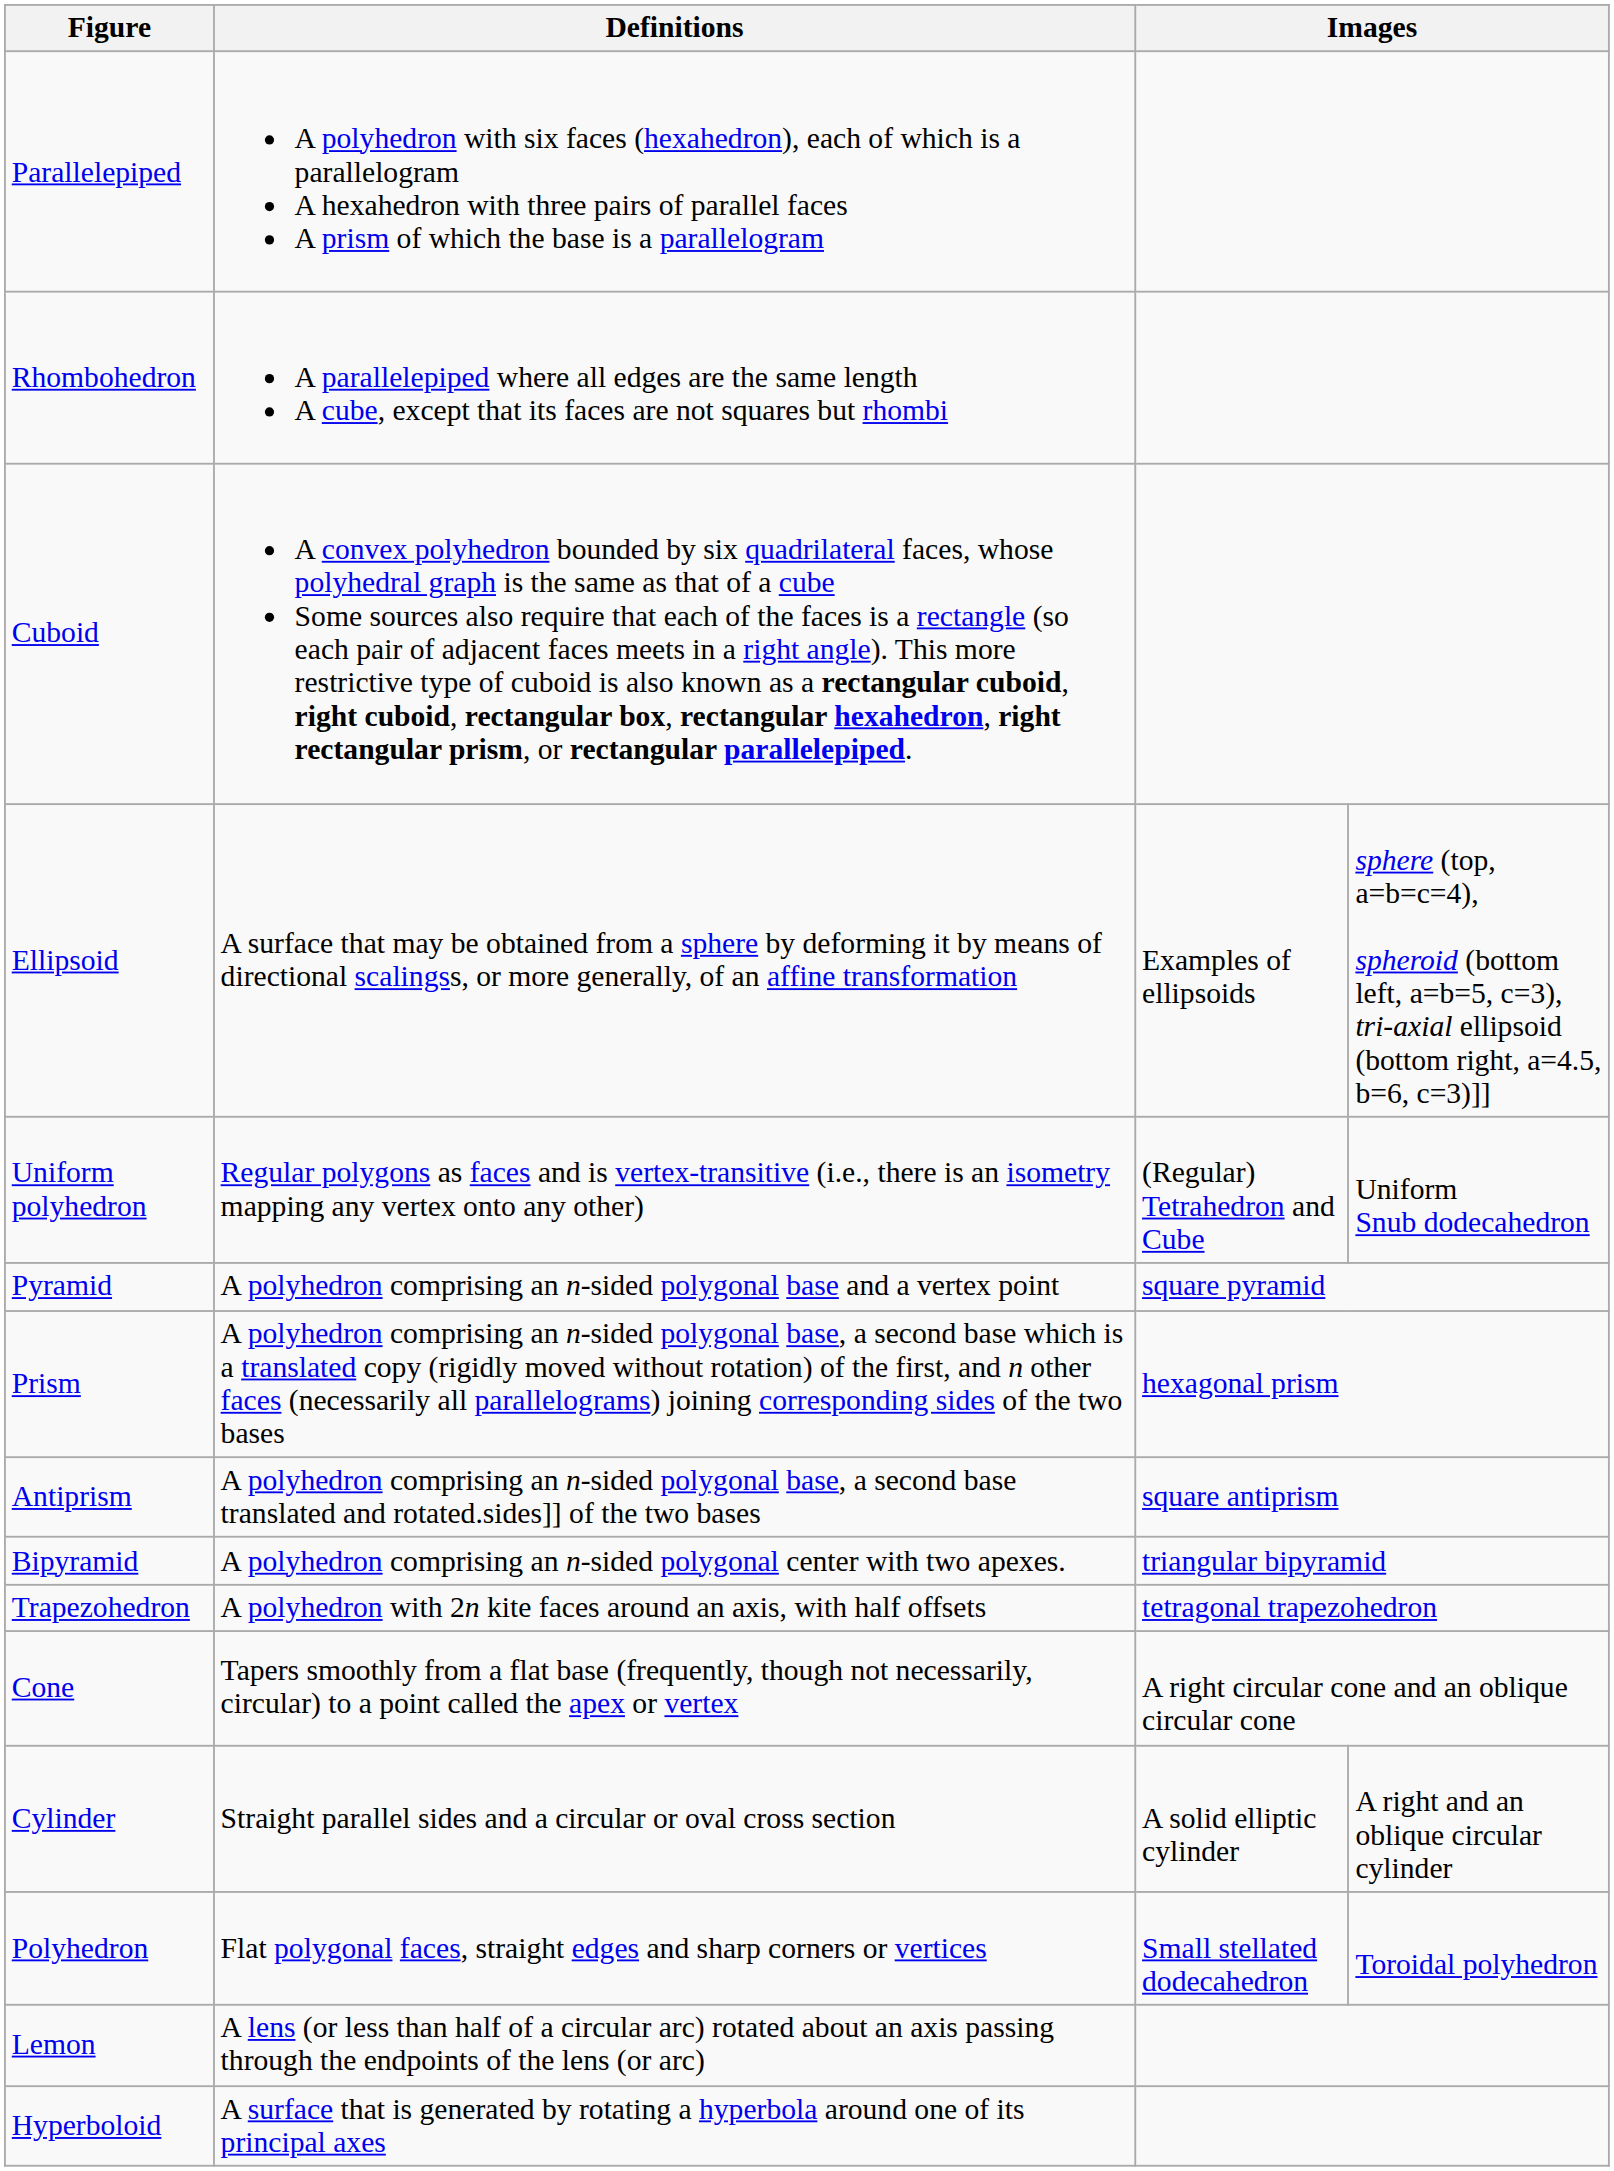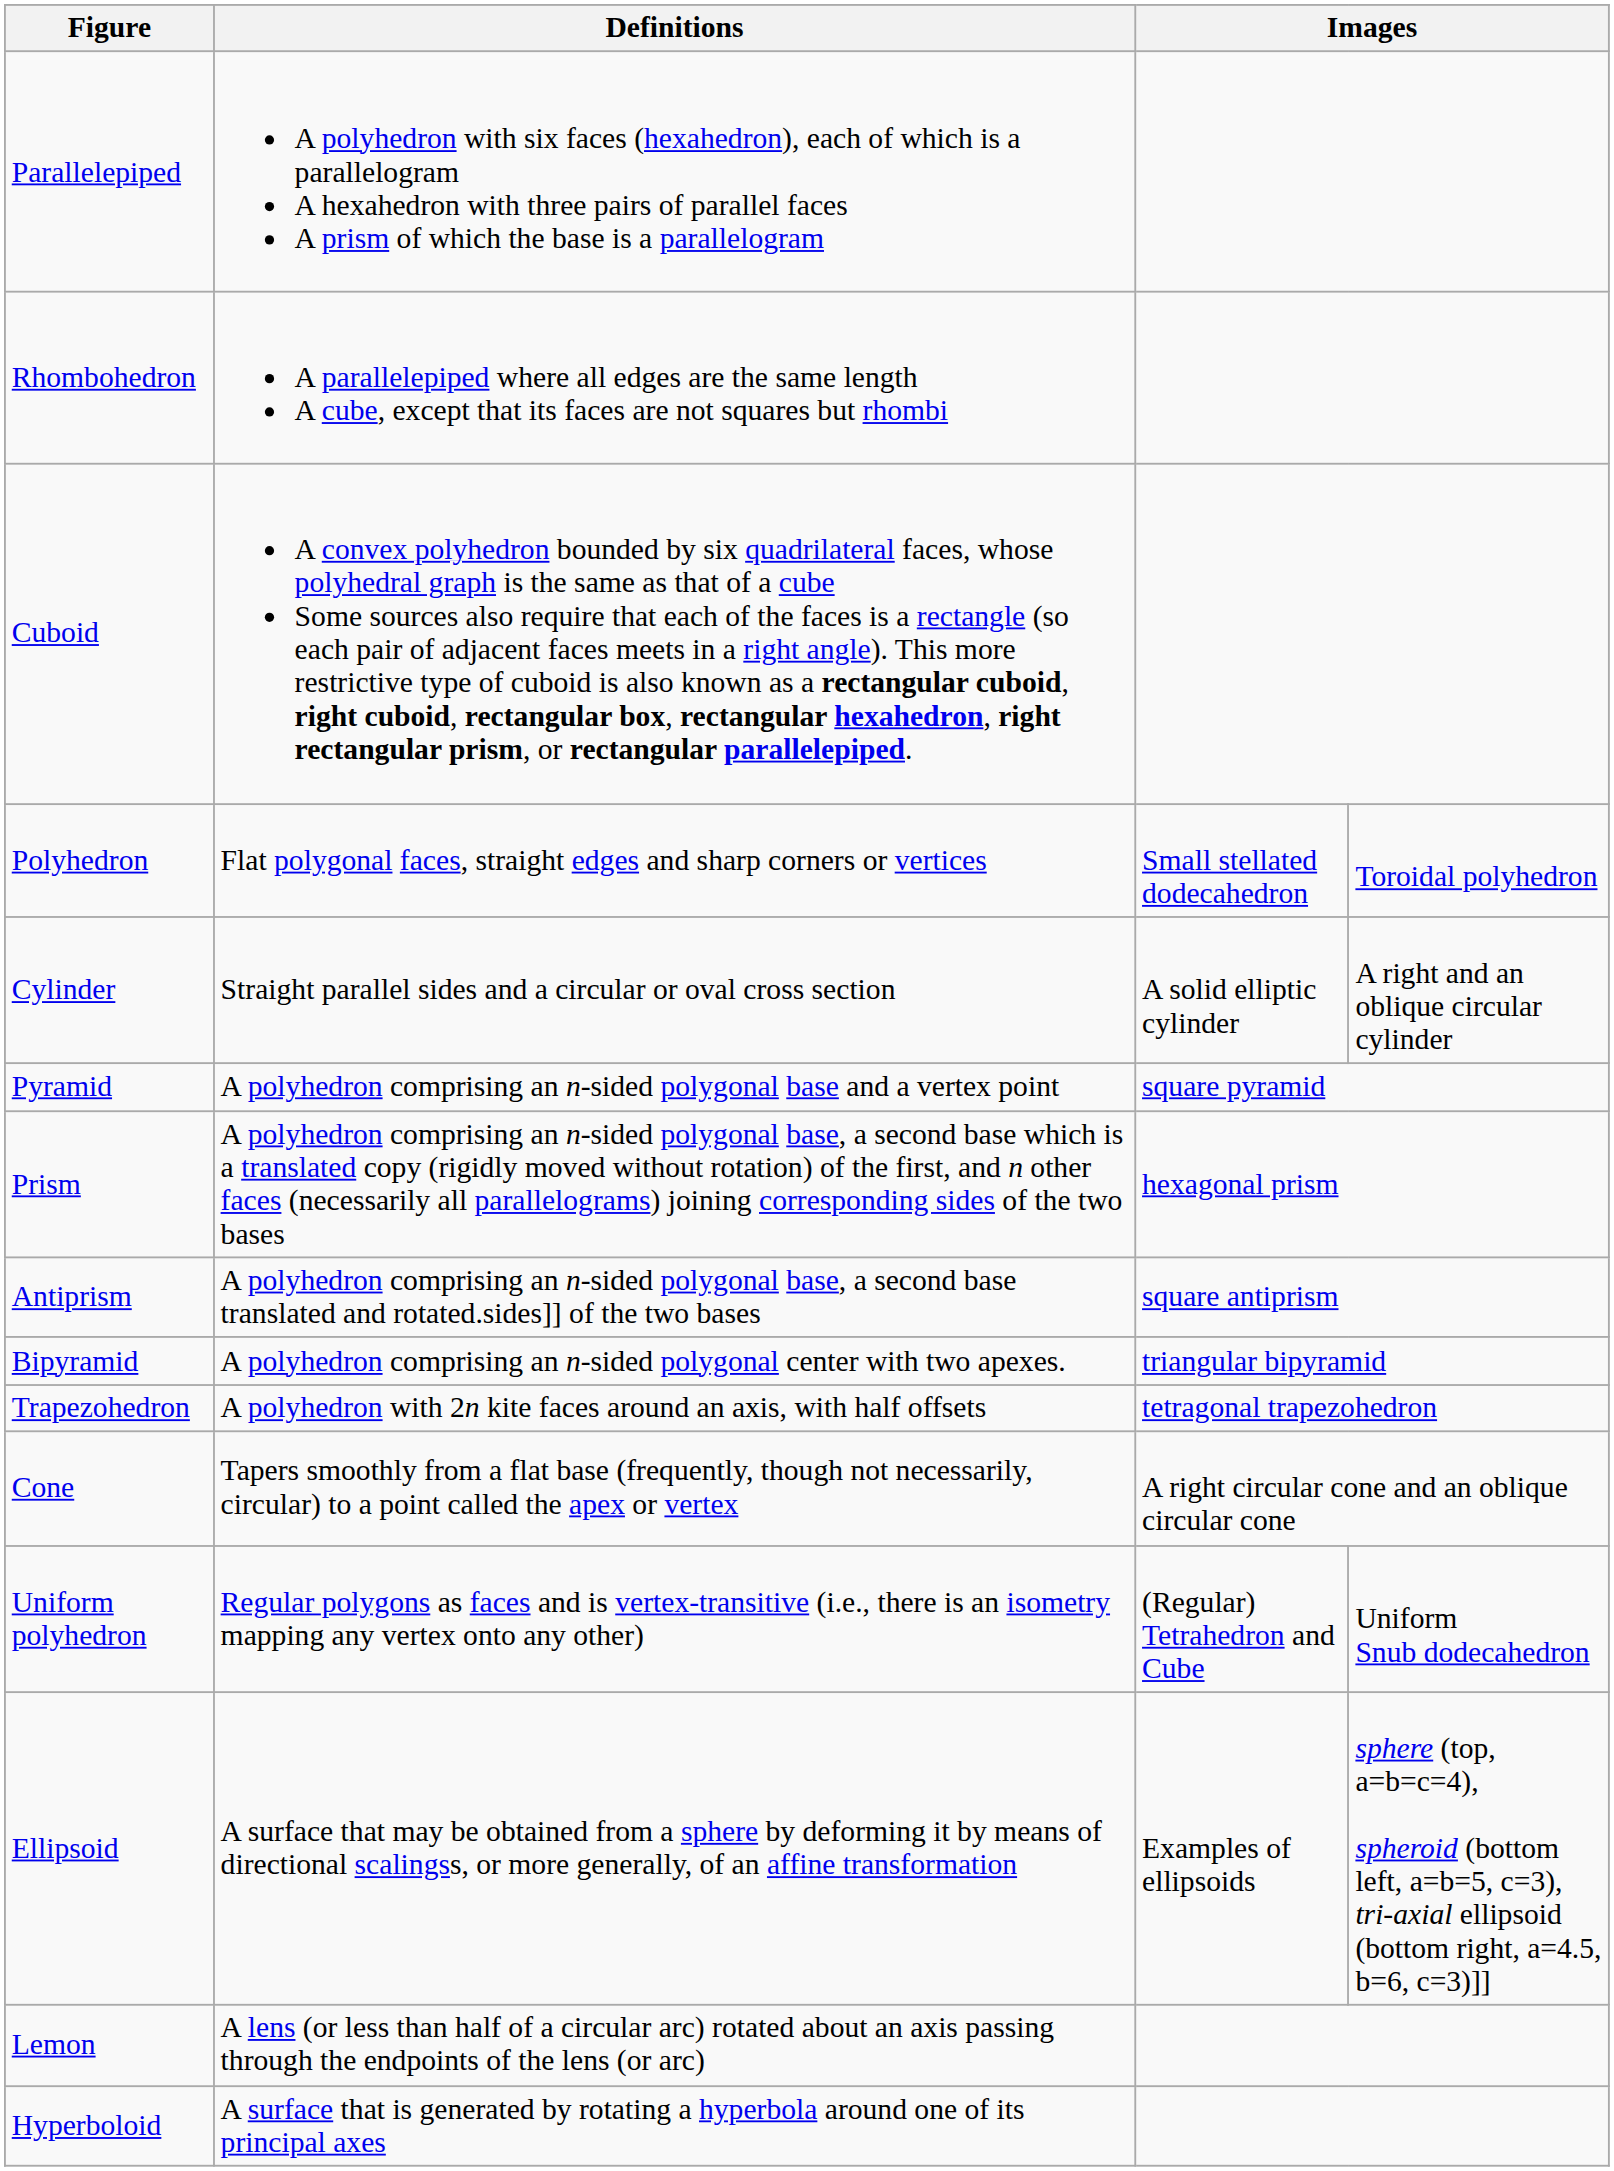rows swapped: (80, 1948) <-> (65, 959)
rows swapped: (79, 1189) <-> (64, 1817)
